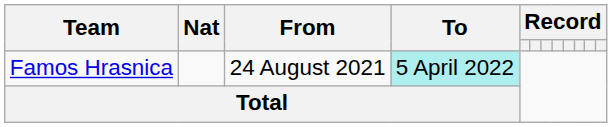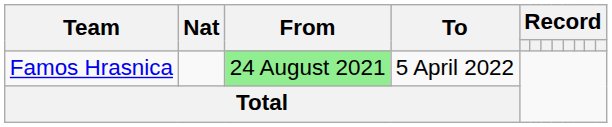(308, 68) no background -> (308, 68) lightgreen background
(455, 68) paleturquoise background -> (455, 68) no background
